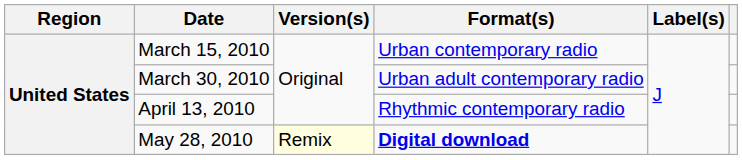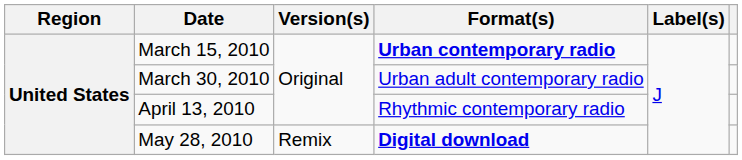(488, 49) normal -> (497, 49) bold
(305, 139) lightyellow background -> (305, 139) no background
